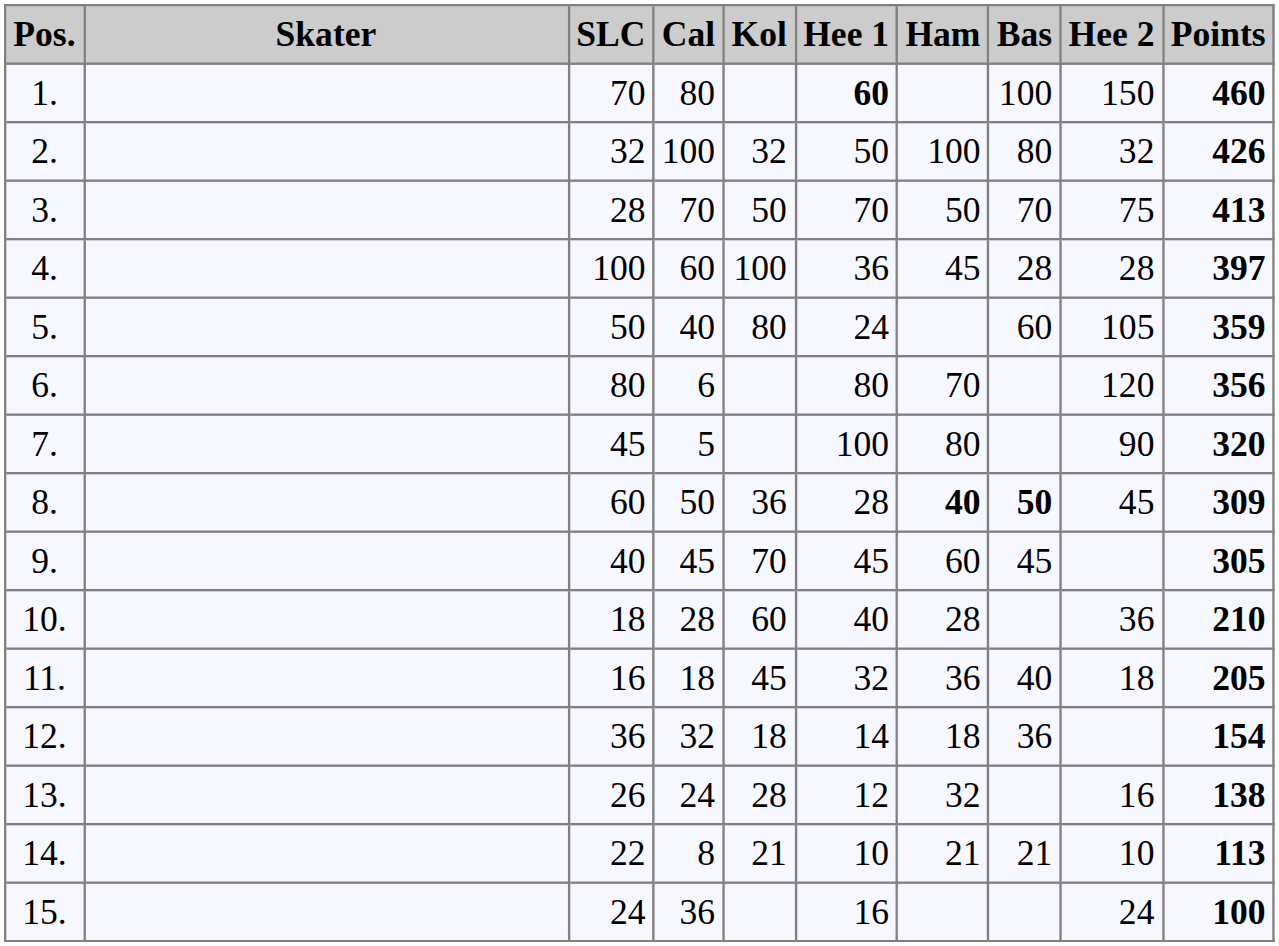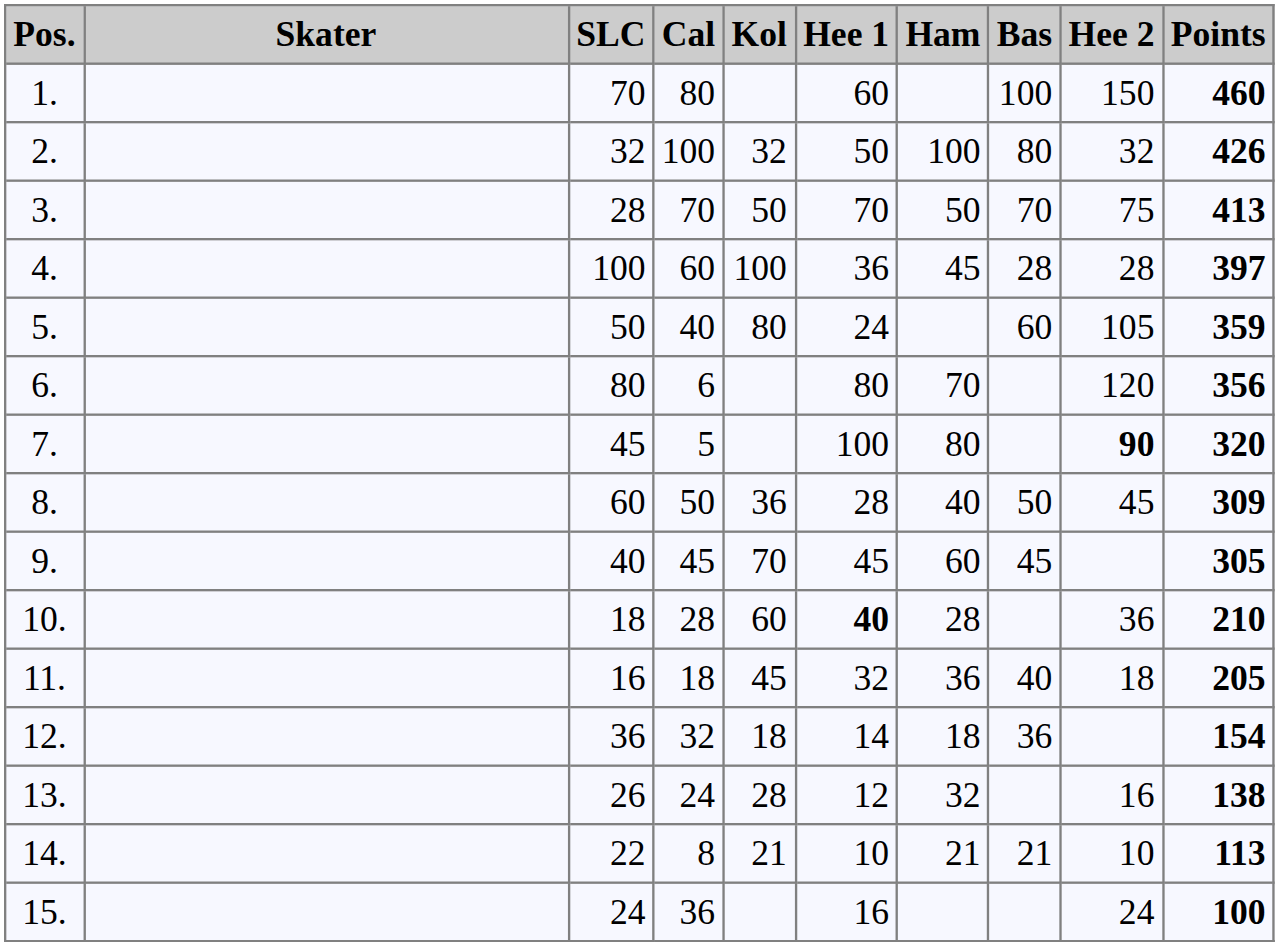(871, 92) bold -> (871, 92) normal
(1137, 443) normal -> (1137, 443) bold
(963, 501) bold -> (963, 501) normal
(1034, 501) bold -> (1034, 501) normal
(871, 618) normal -> (871, 618) bold
